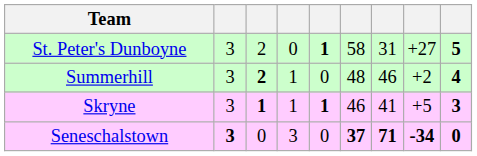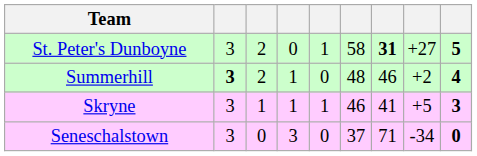(324, 48) bold -> (324, 48) normal
(387, 48) normal -> (387, 48) bold
(230, 77) normal -> (230, 77) bold
(262, 77) bold -> (262, 77) normal
(262, 106) bold -> (262, 106) normal
(324, 106) bold -> (324, 106) normal
(230, 135) bold -> (230, 135) normal
(356, 135) bold -> (356, 135) normal
(387, 135) bold -> (387, 135) normal
(422, 135) bold -> (422, 135) normal
